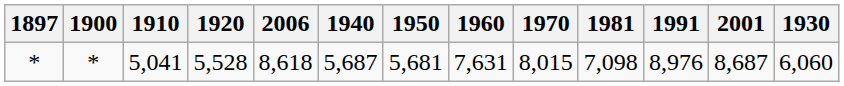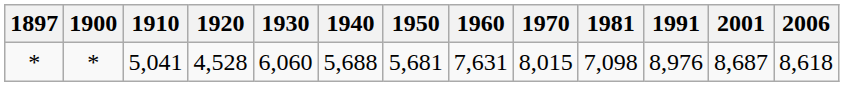columns swapped: (806, 23) <-> (286, 23)
(220, 61) 5,528 -> (220, 61) 4,528
(351, 61) 5,687 -> (351, 61) 5,688
